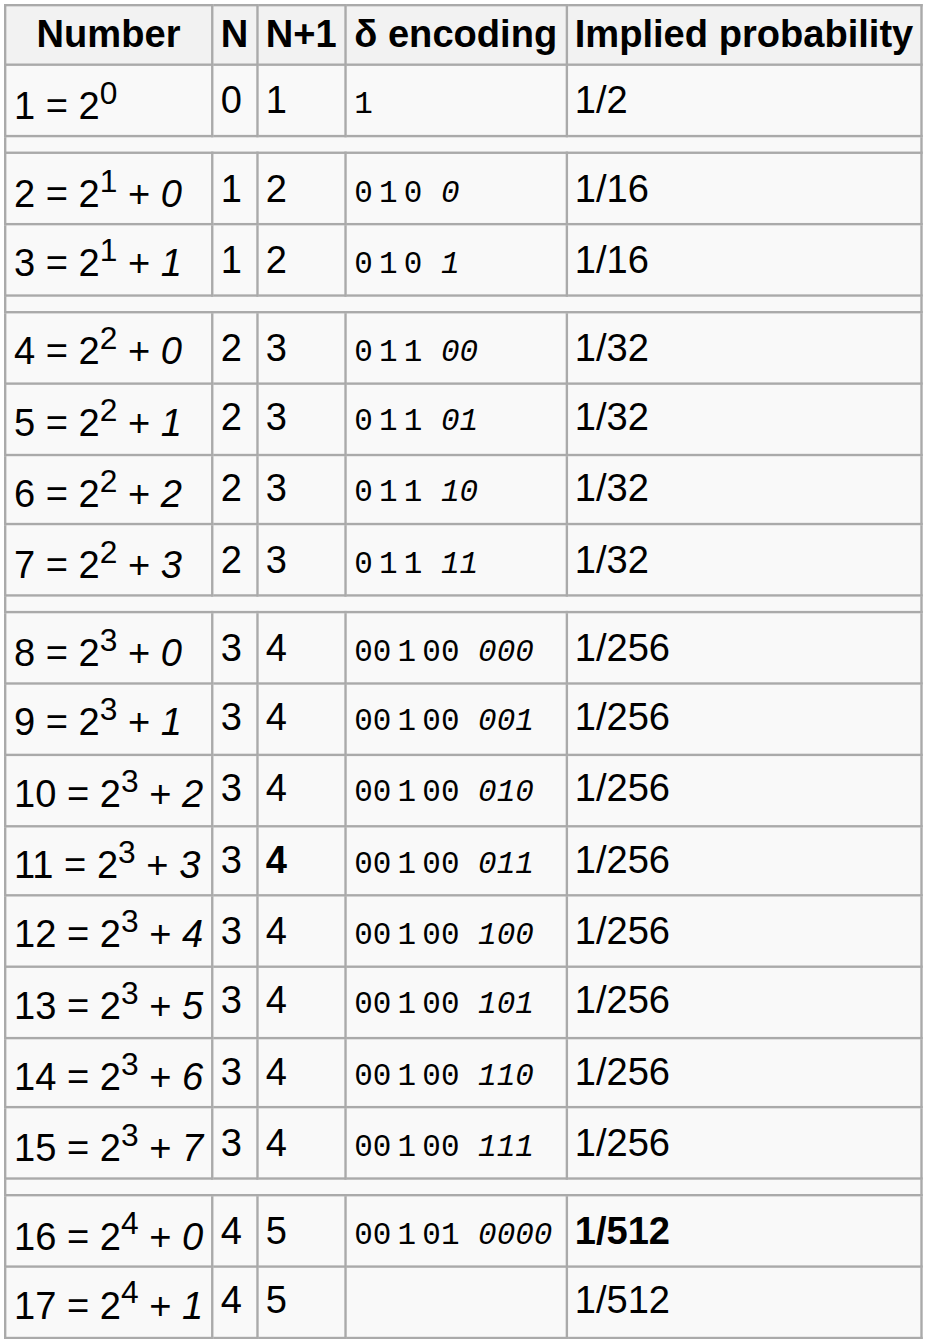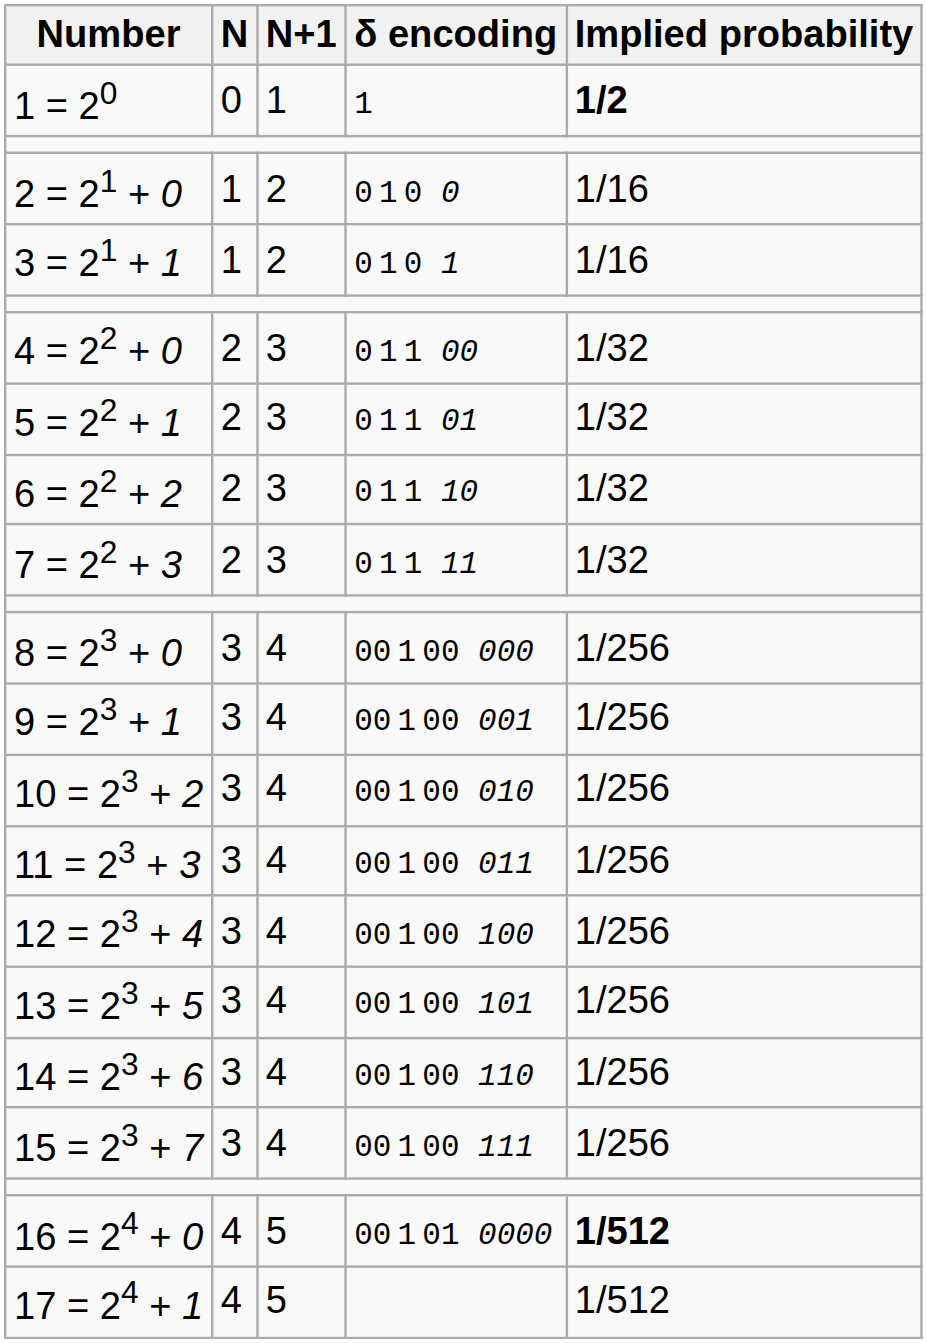(601, 100) normal -> (601, 100) bold
(276, 859) bold -> (276, 859) normal
